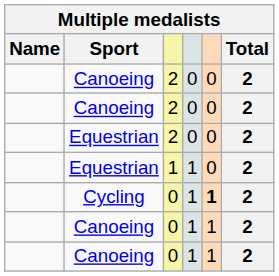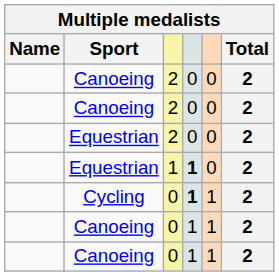(192, 167) normal -> (192, 167) bold
(192, 197) normal -> (192, 197) bold
(212, 197) bold -> (212, 197) normal
